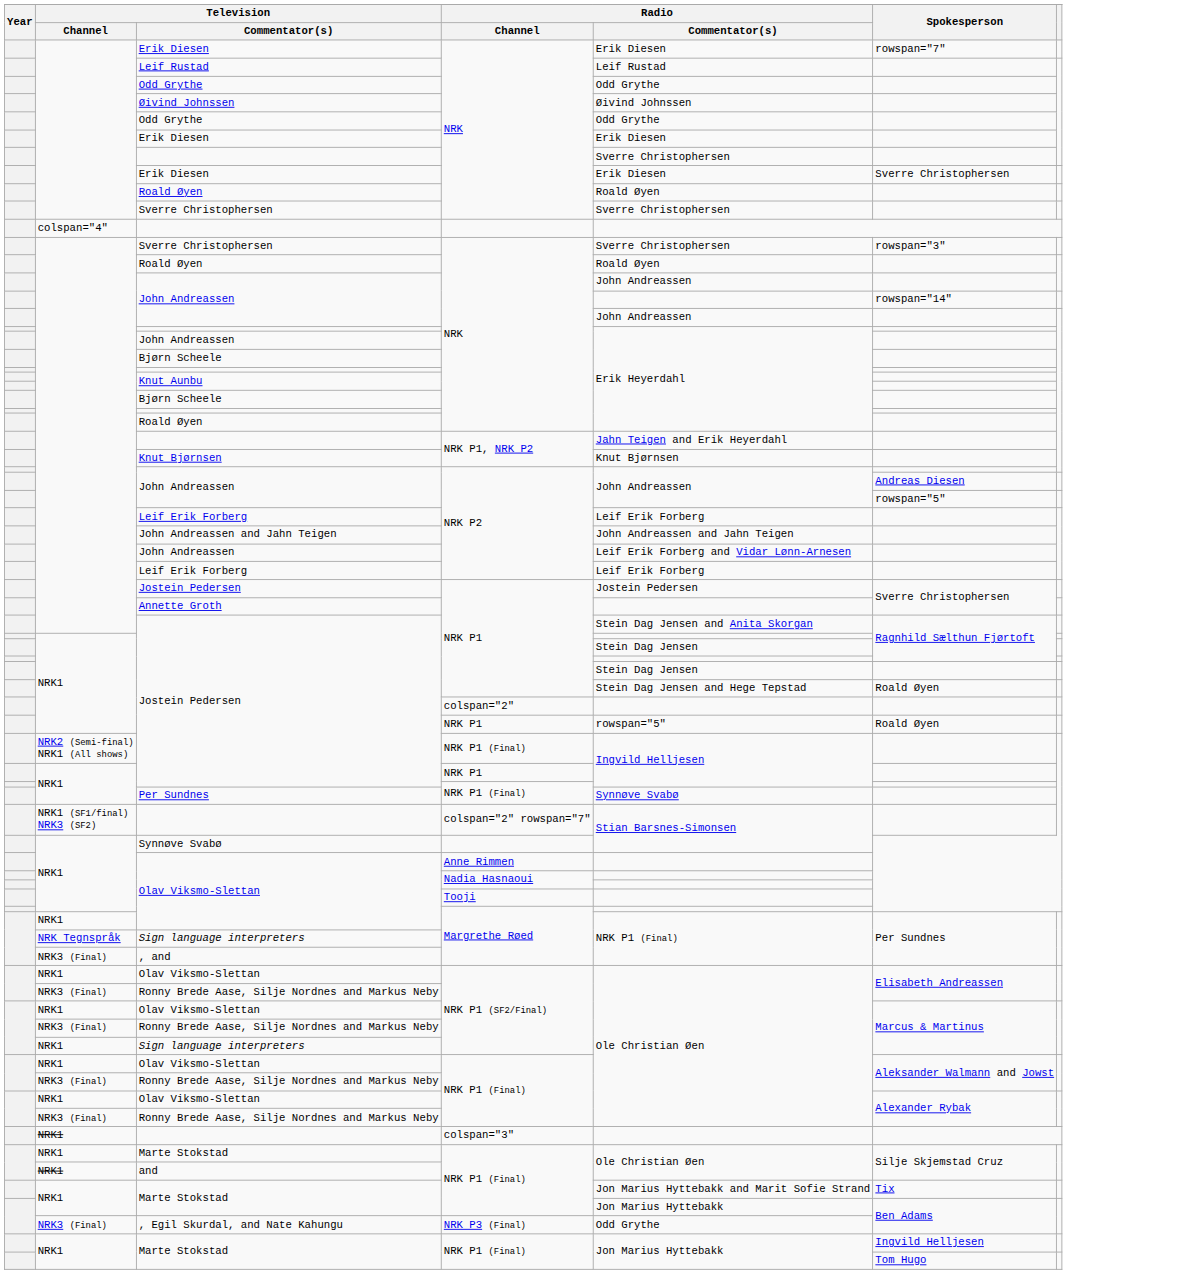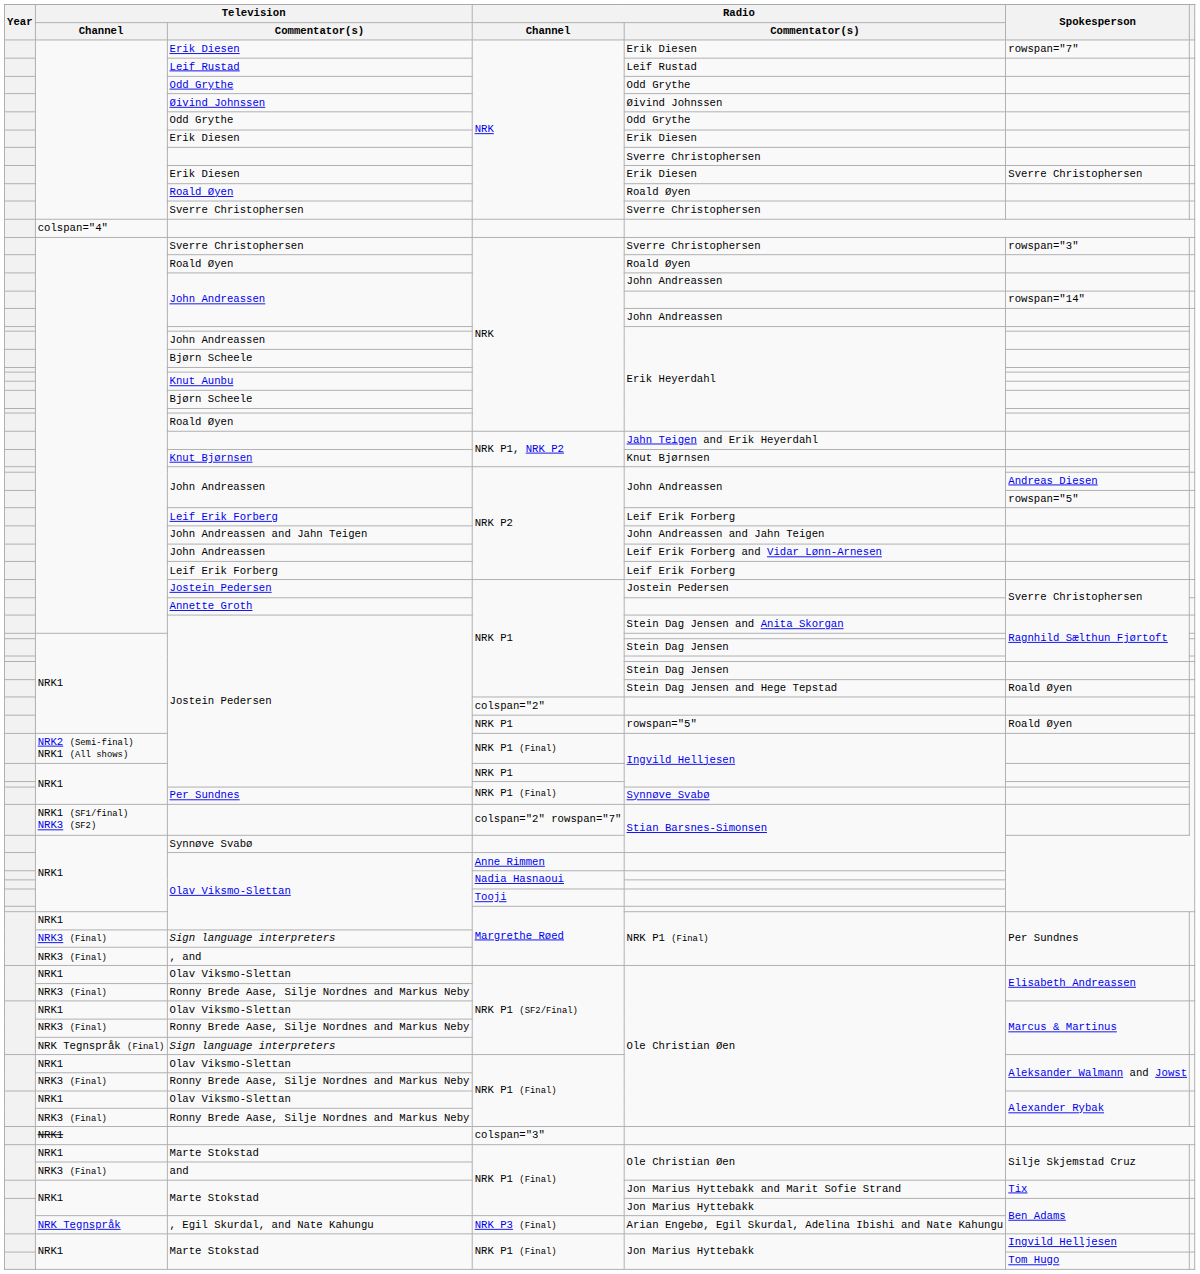(79, 938) NRK Tegnspråk -> (72, 938) NRK3 (Final)
(50, 1046) NRK1 -> (101, 1046) NRK Tegnspråk (Final)
(50, 1171) NRK1 -> (72, 1171) NRK3 (Final)
(72, 1225) NRK3 (Final) -> (79, 1225) NRK Tegnspråk
(628, 1225) Odd Grythe -> (815, 1225) Arian Engebø, Egil Skurdal, Adelina Ibishi and Nate Kahungu
